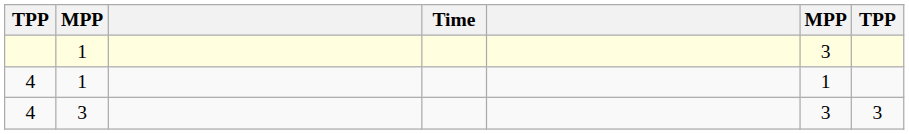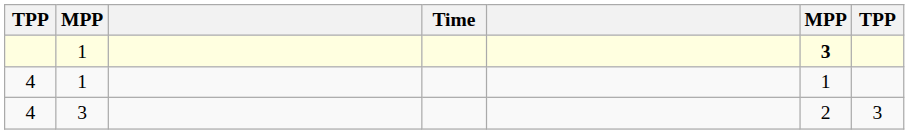(826, 50) normal -> (826, 50) bold
(826, 112) 3 -> (826, 112) 2
